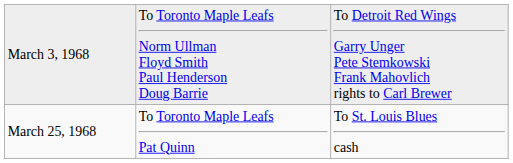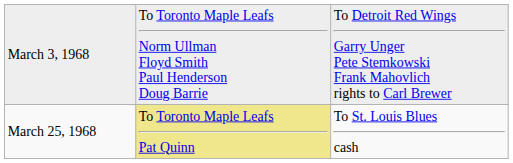(233, 131) no background -> (233, 131) khaki background
